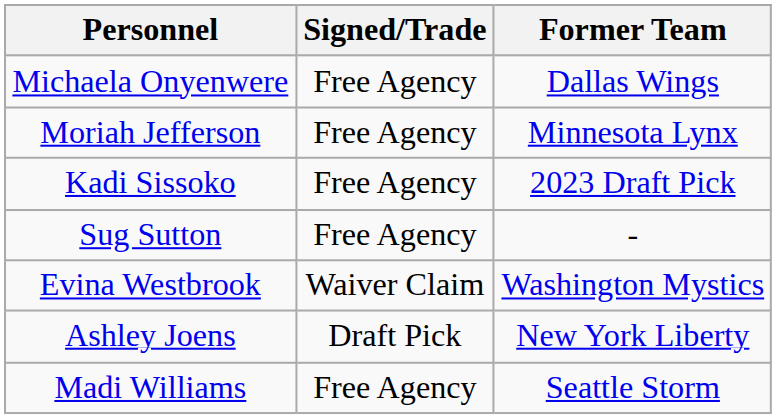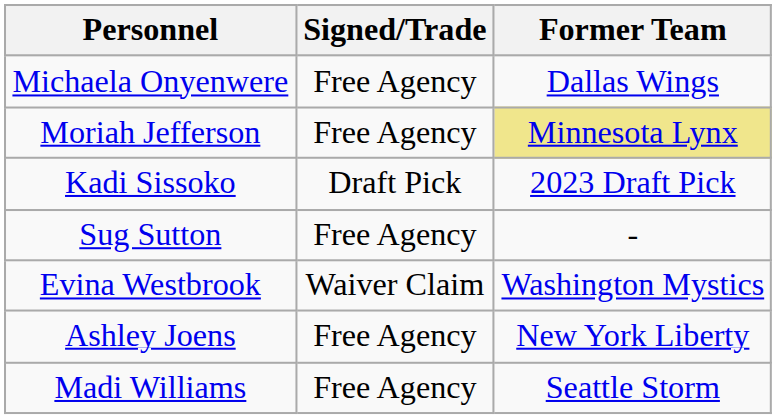(633, 132) no background -> (633, 132) khaki background
(395, 183) Free Agency -> (395, 183) Draft Pick
(395, 336) Draft Pick -> (395, 336) Free Agency
